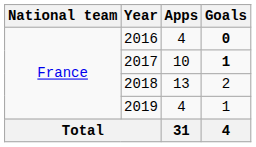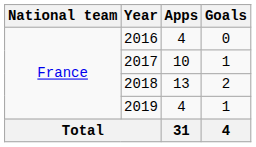(226, 39) bold -> (226, 39) normal
(226, 62) bold -> (226, 62) normal
